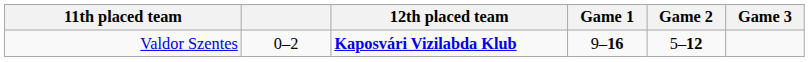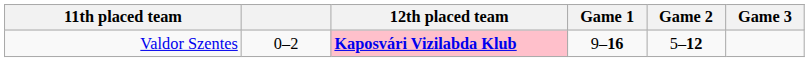(426, 43) no background -> (426, 43) pink background
